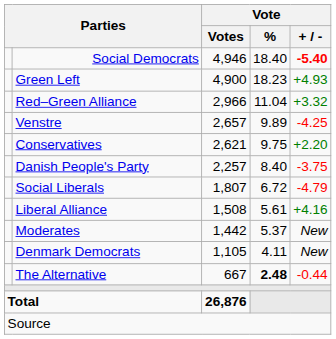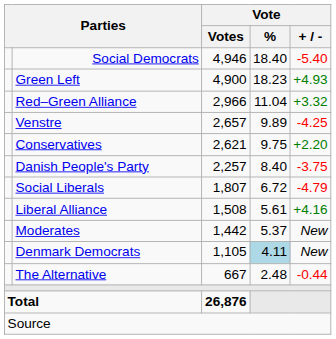(312, 58) bold -> (312, 58) normal
(274, 252) no background -> (274, 252) lightblue background
(274, 274) bold -> (274, 274) normal
